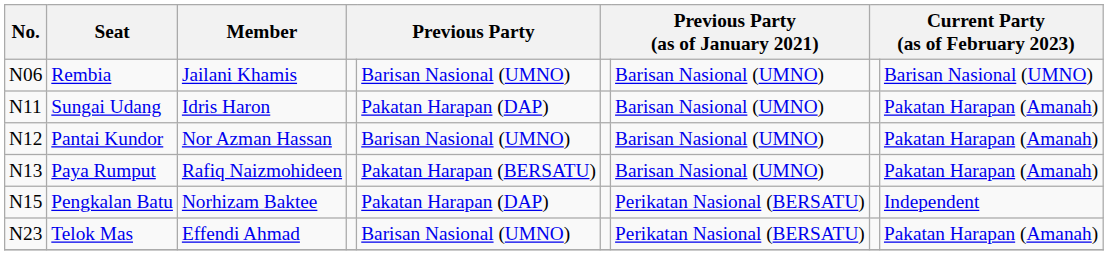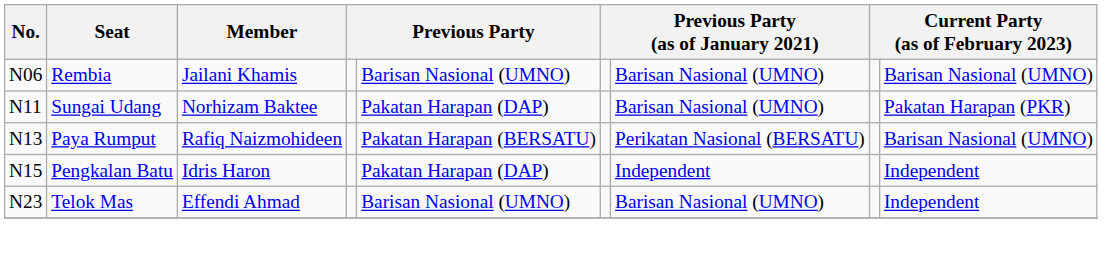(226, 107) Idris Haron -> (250, 107) Norhizam Baktee
(991, 107) Pakatan Harapan (Amanah) -> (977, 107) Pakatan Harapan (PKR)
- row: (107, 138)
(720, 170) Barisan Nasional (UMNO) -> (740, 138) Perikatan Nasional (BERSATU)
(991, 170) Pakatan Harapan (Amanah) -> (988, 138) Barisan Nasional (UMNO)
(250, 202) Norhizam Baktee -> (226, 170) Idris Haron
(740, 202) Perikatan Nasional (BERSATU) -> (663, 170) Independent
(740, 234) Perikatan Nasional (BERSATU) -> (720, 202) Barisan Nasional (UMNO)
(991, 234) Pakatan Harapan (Amanah) -> (932, 202) Independent
